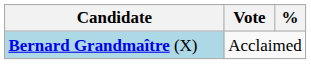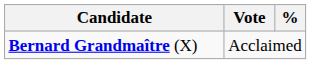(103, 44) lightblue background -> (103, 44) no background
